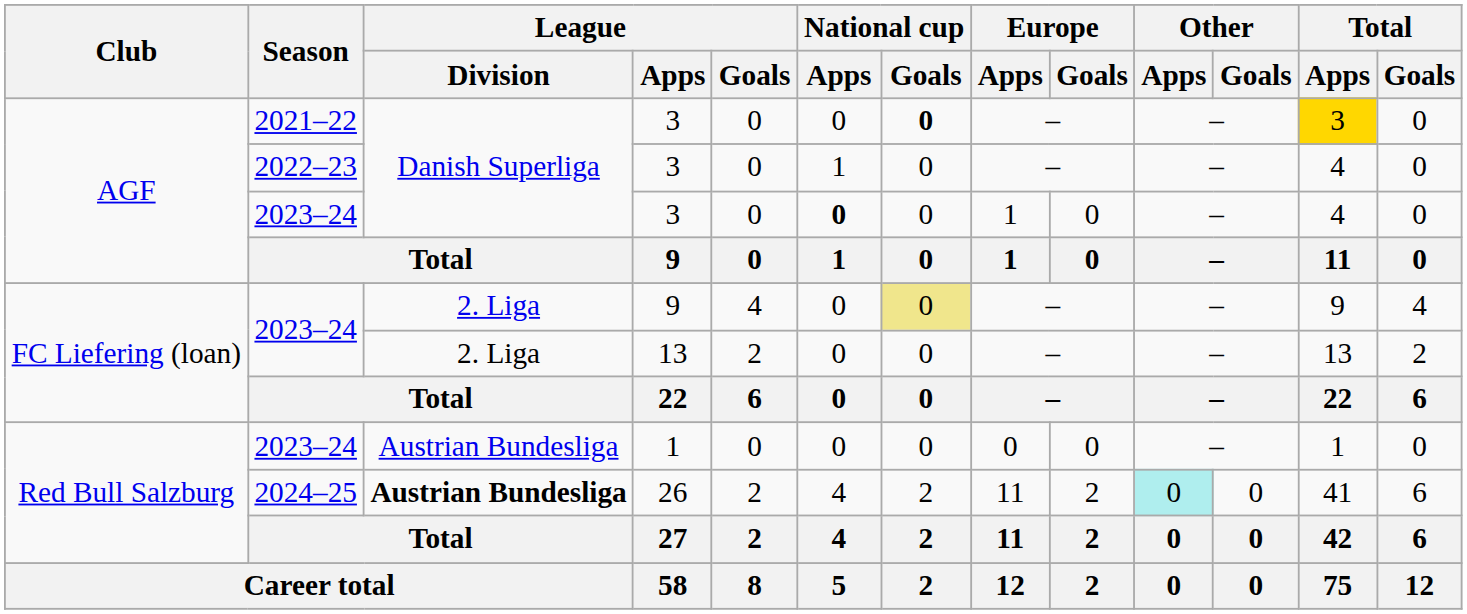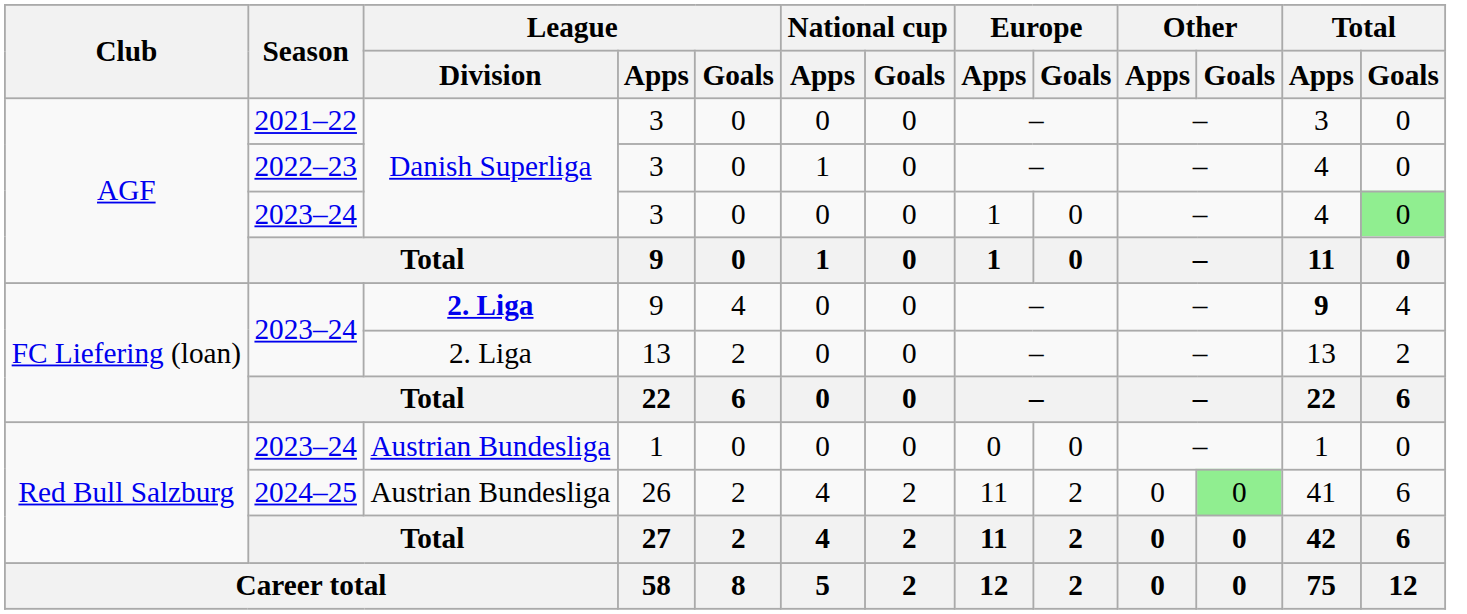(926, 120) bold -> (909, 120) normal
(1338, 120) gold background -> (1321, 120) no background
(839, 213) bold -> (822, 213) normal
(1419, 213) no background -> (1403, 213) lightgreen background
(499, 306) normal -> (490, 306) bold
(926, 306) khaki background -> (909, 306) no background
(1338, 306) normal -> (1321, 306) bold
(499, 492) bold -> (490, 492) normal
(1174, 492) paleturquoise background -> (1158, 492) no background
(1256, 492) no background -> (1239, 492) lightgreen background
